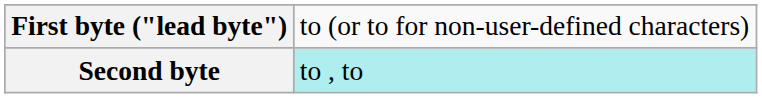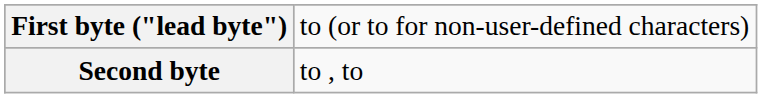(332, 69) paleturquoise background -> (332, 69) no background
